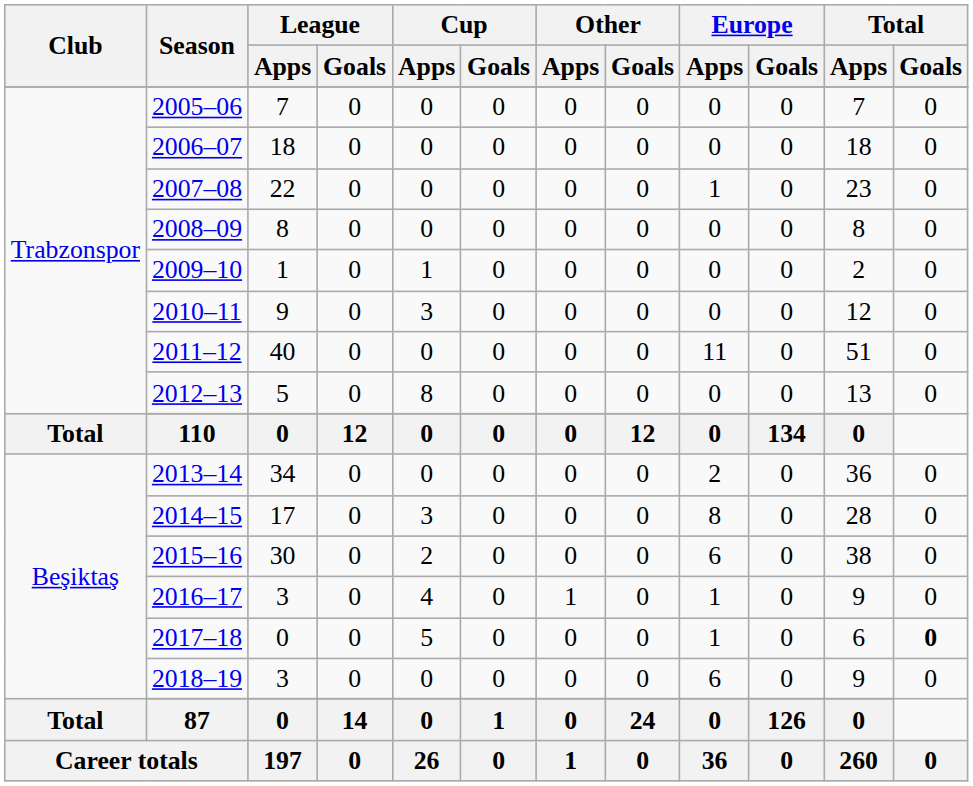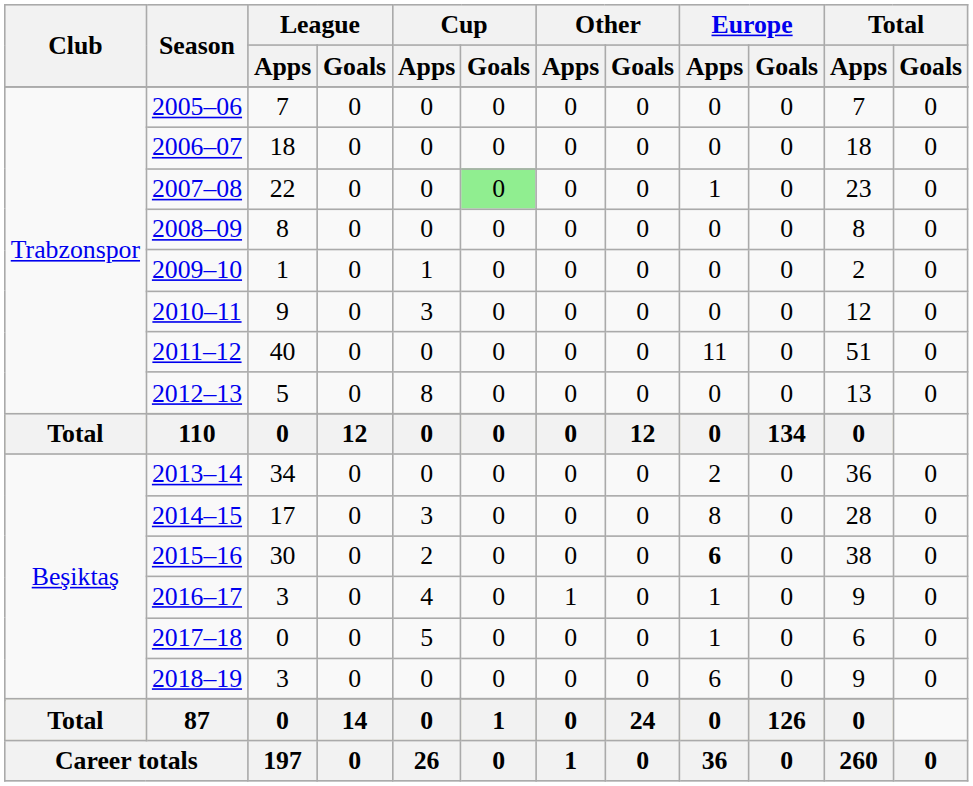(499, 188) no background -> (499, 188) lightgreen background
(715, 556) normal -> (715, 556) bold
(931, 637) bold -> (931, 637) normal
